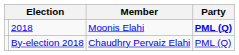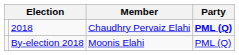(116, 27) Moonis Elahi -> (139, 27) Chaudhry Pervaiz Elahi
(139, 43) Chaudhry Pervaiz Elahi -> (116, 43) Moonis Elahi
